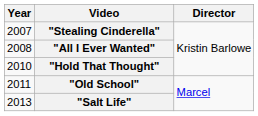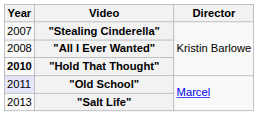(19, 66) normal -> (19, 66) bold
(19, 84) no background -> (19, 84) lavender background
